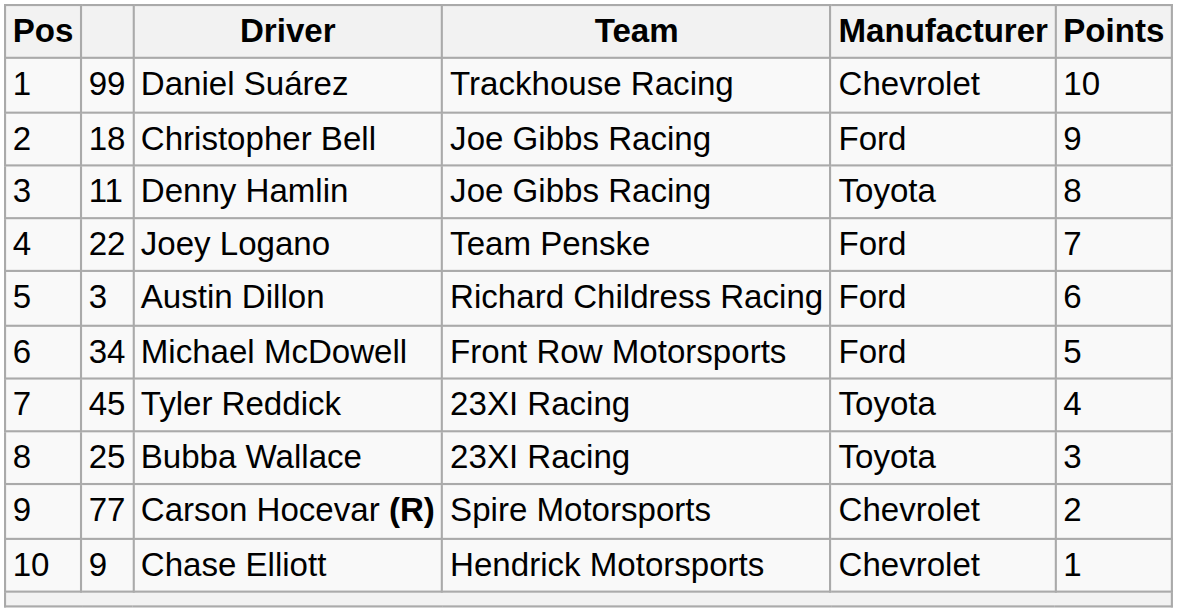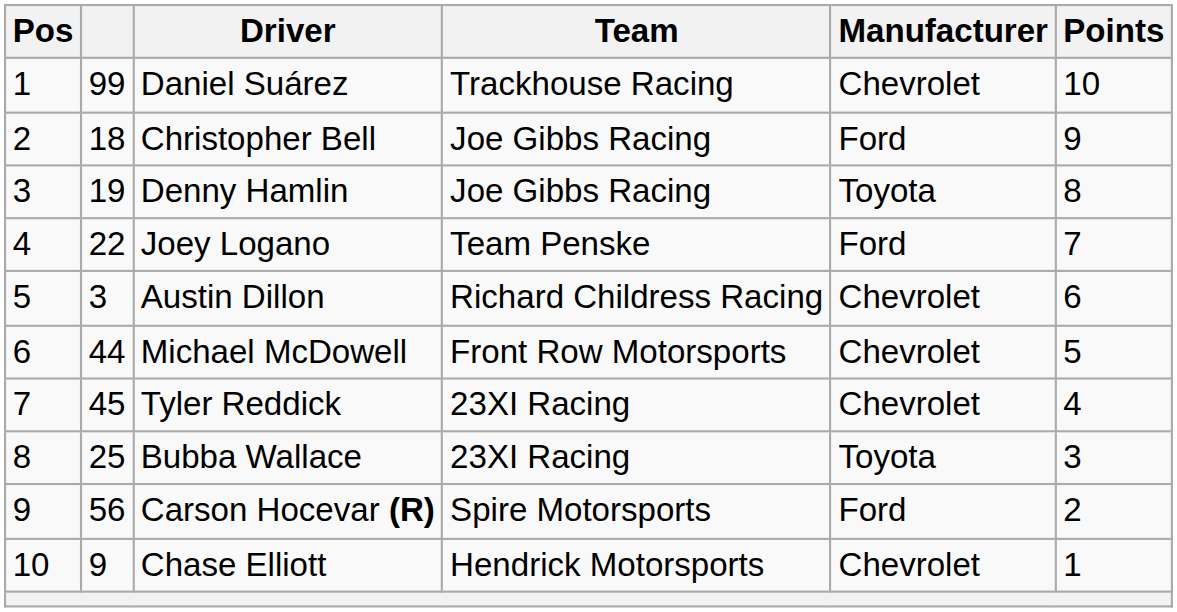(106, 190) 11 -> (107, 190) 19
(873, 297) Ford -> (909, 297) Chevrolet
(107, 350) 34 -> (107, 350) 44
(873, 350) Ford -> (909, 350) Chevrolet
(887, 403) Toyota -> (909, 403) Chevrolet
(107, 510) 77 -> (107, 510) 56
(909, 510) Chevrolet -> (873, 510) Ford
